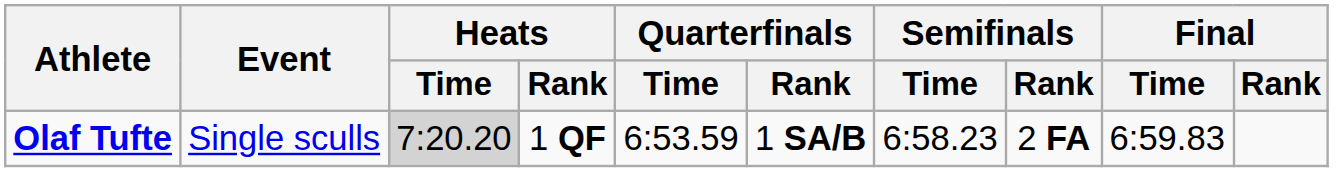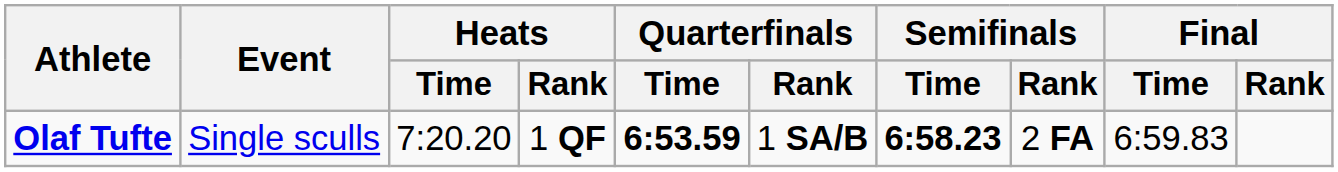(454, 139) lightgrey background -> (454, 139) no background
(681, 139) normal -> (682, 139) bold
(940, 139) normal -> (943, 139) bold
